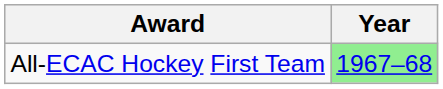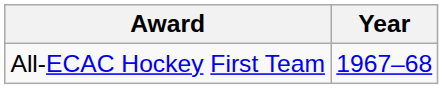(384, 63) lightgreen background -> (384, 63) no background
